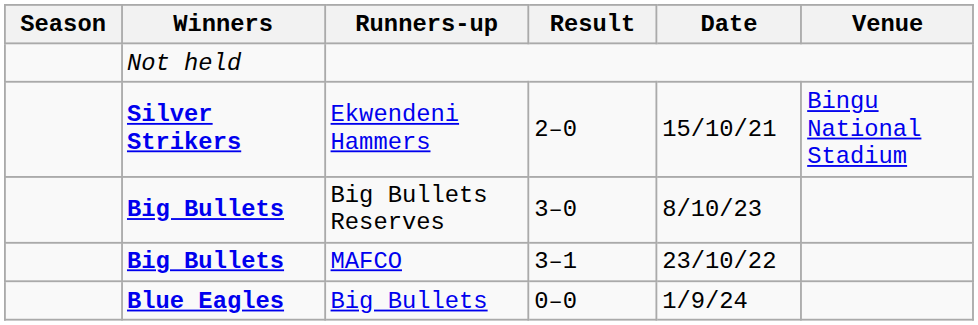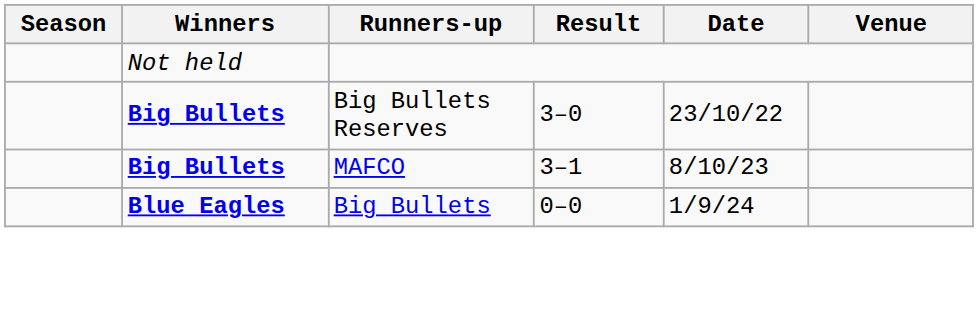- row: (395, 129)
(712, 209) 8/10/23 -> (726, 116) 23/10/22
(719, 262) 23/10/22 -> (719, 168) 8/10/23
